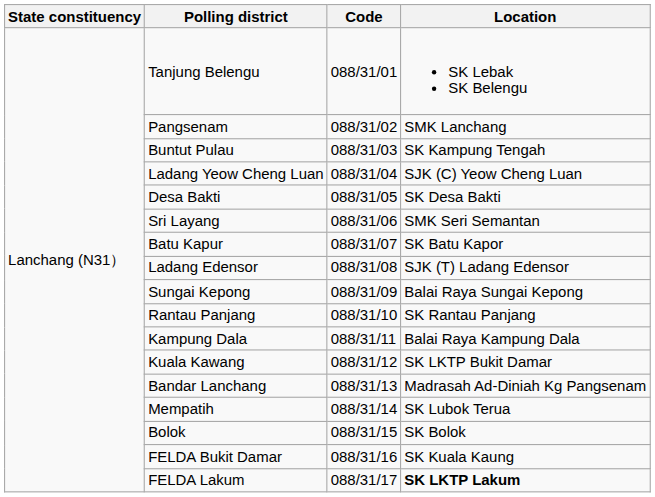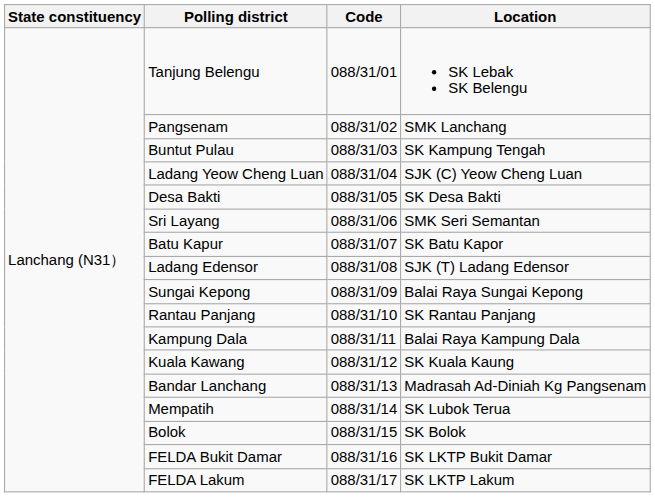(478, 362) SK LKTP Bukit Damar -> (459, 362) SK Kuala Kaung
(459, 456) SK Kuala Kaung -> (478, 456) SK LKTP Bukit Damar
(462, 480) bold -> (459, 480) normal
